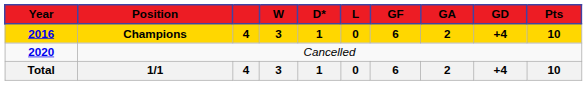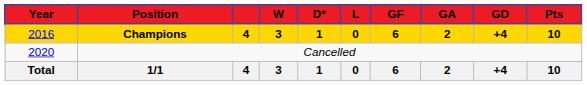(41, 33) bold -> (41, 33) normal
(41, 52) bold -> (41, 52) normal
